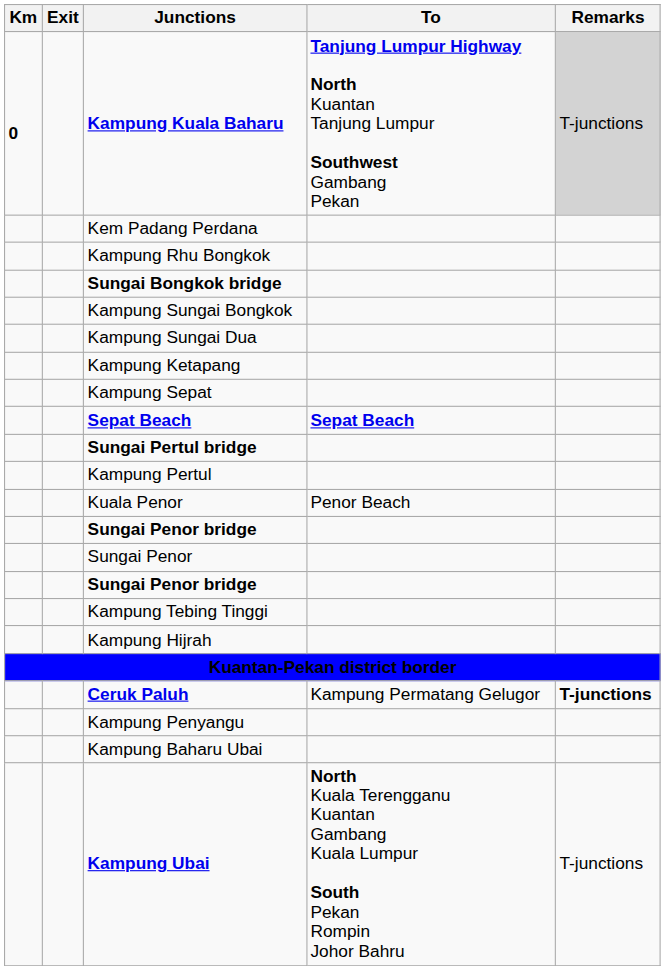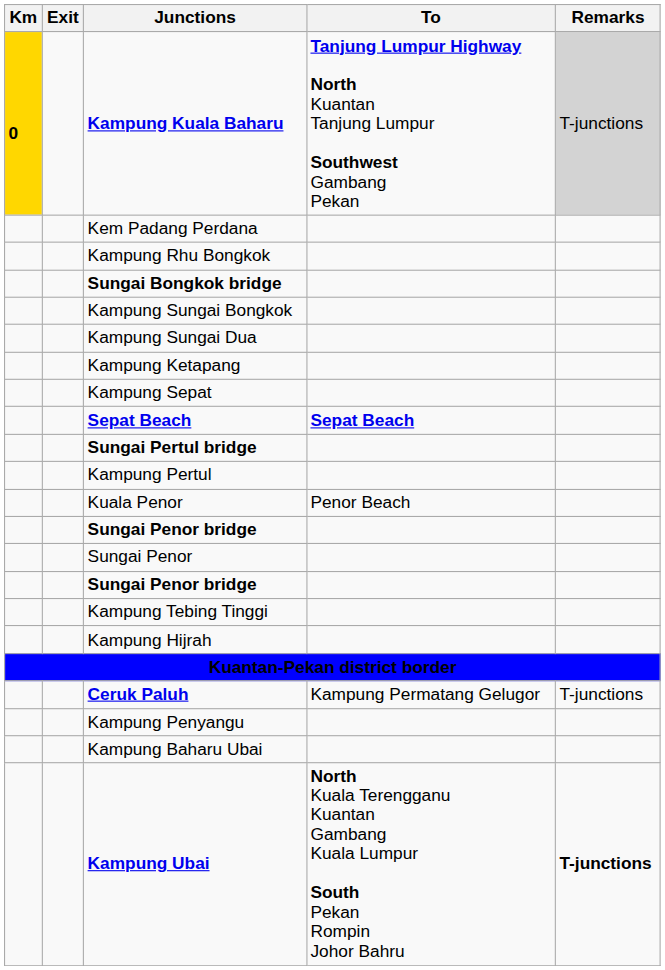(13, 133) no background -> (13, 133) gold background
(606, 694) bold -> (601, 694) normal
(601, 864) normal -> (606, 864) bold
